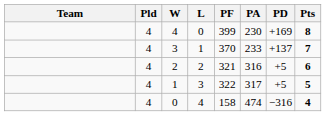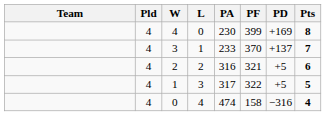columns swapped: (227, 13) <-> (253, 13)
